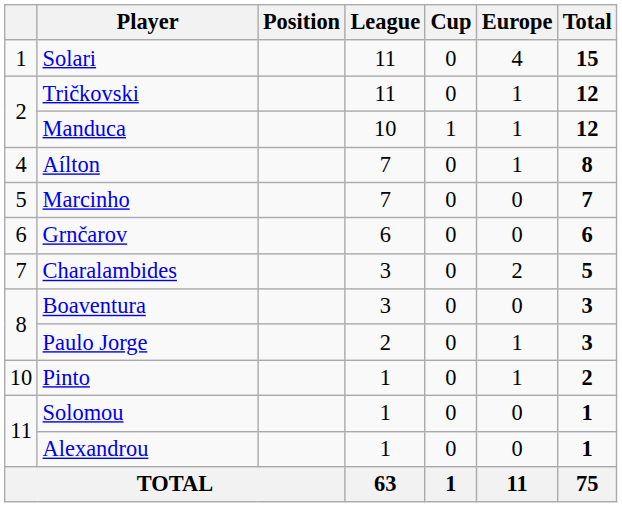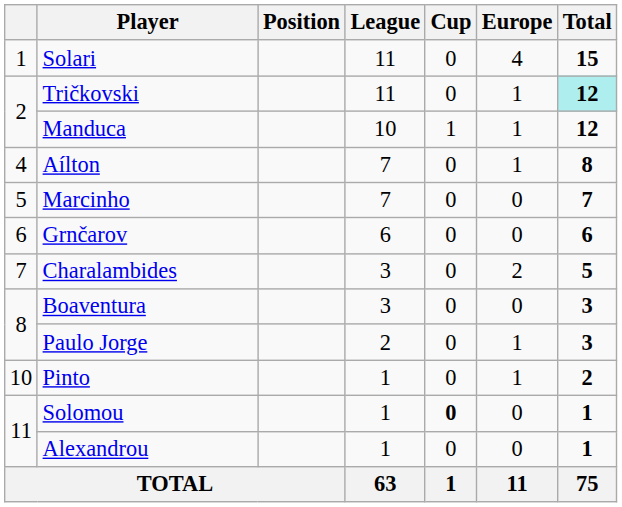(587, 93) no background -> (587, 93) paleturquoise background
(451, 413) normal -> (451, 413) bold
